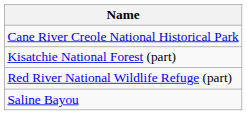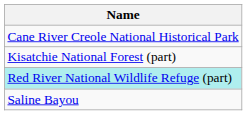(120, 78) no background -> (120, 78) paleturquoise background
